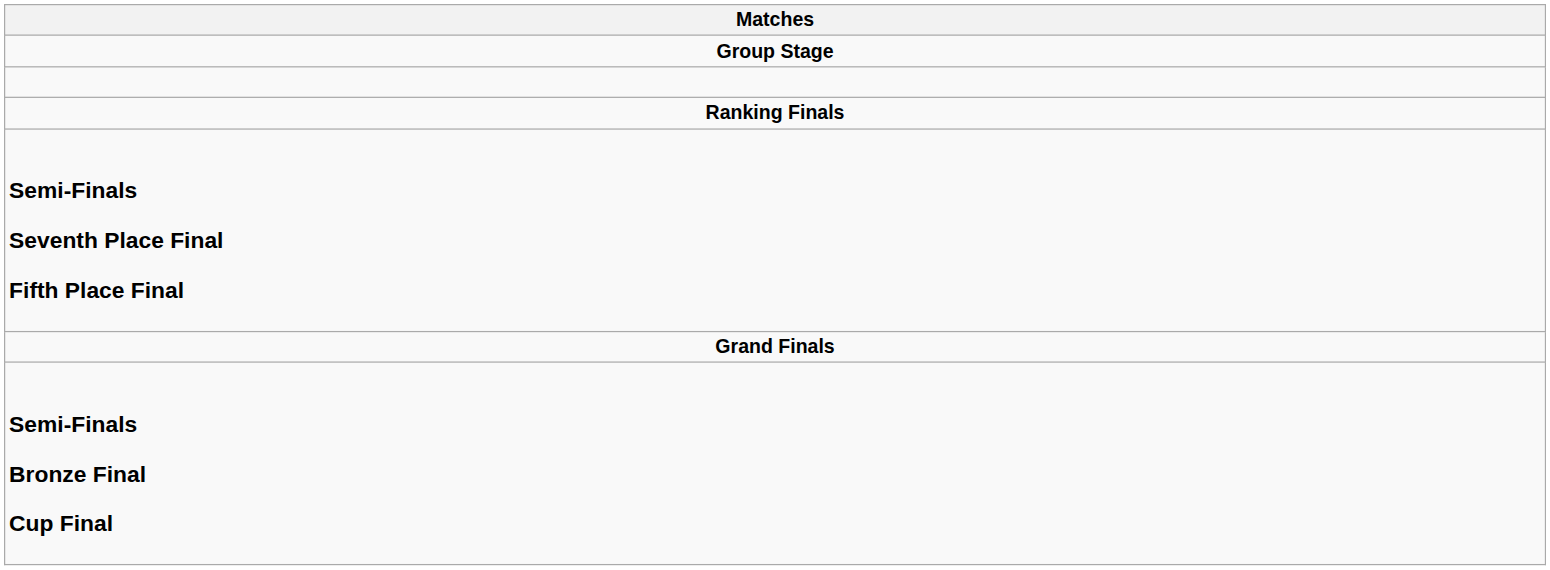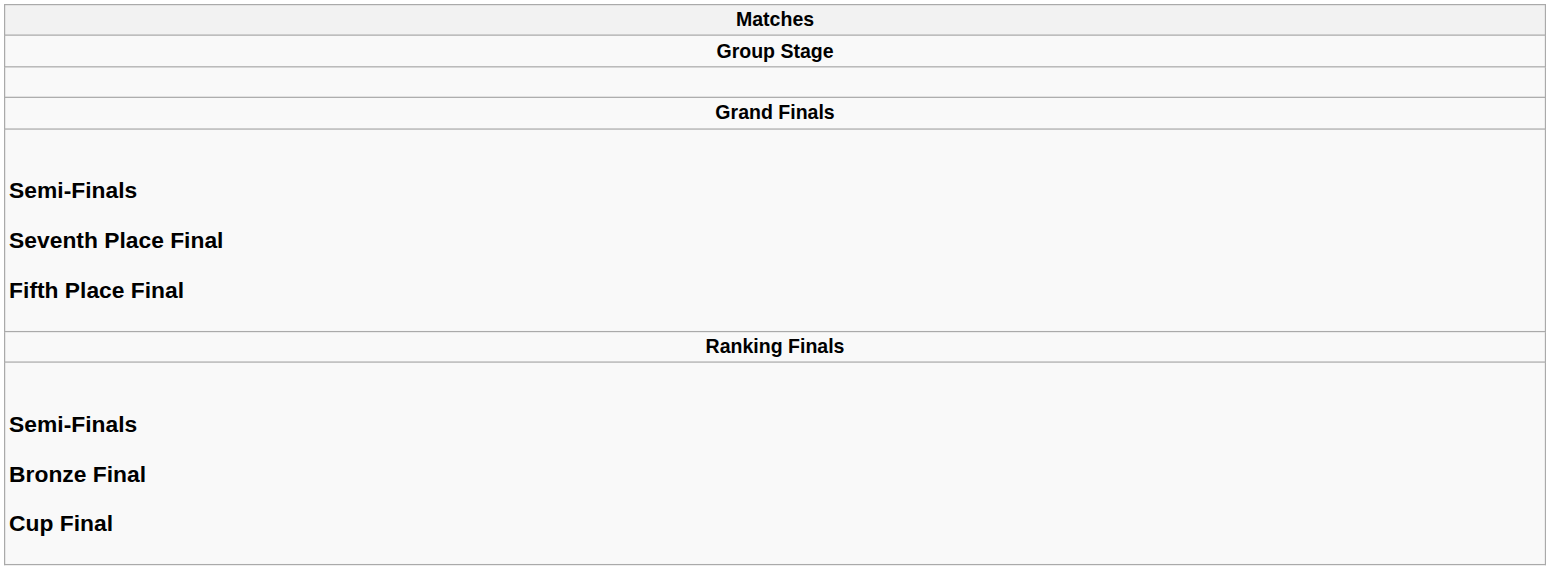(775, 112) Ranking Finals -> (775, 112) Grand Finals
(775, 346) Grand Finals -> (775, 346) Ranking Finals
